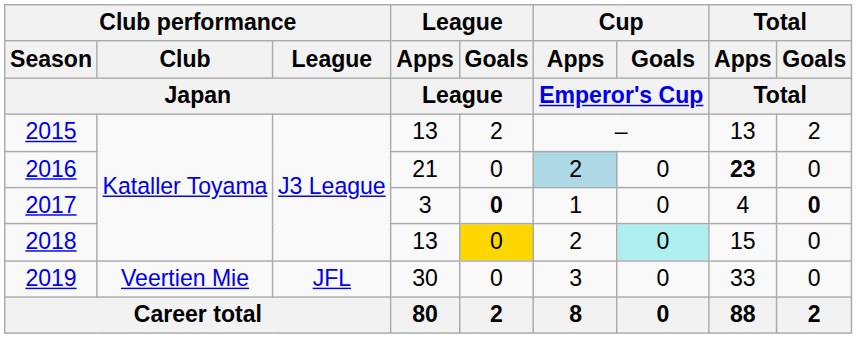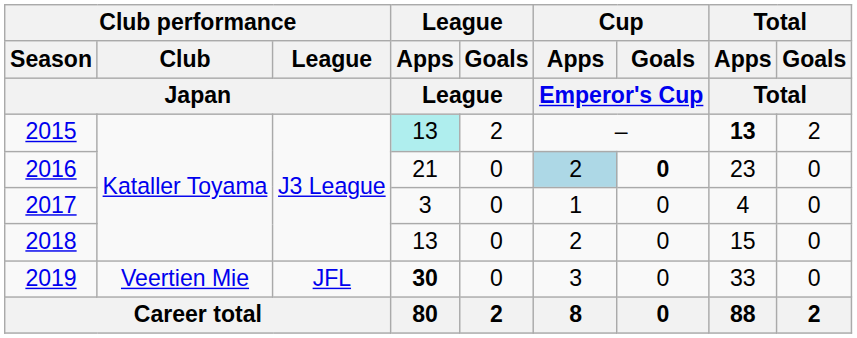(425, 132) no background -> (425, 132) paleturquoise background
(743, 132) normal -> (743, 132) bold
(663, 168) normal -> (663, 168) bold
(743, 168) bold -> (743, 168) normal
(497, 205) bold -> (497, 205) normal
(814, 205) bold -> (814, 205) normal
(497, 242) gold background -> (497, 242) no background
(663, 242) paleturquoise background -> (663, 242) no background
(425, 278) normal -> (425, 278) bold
